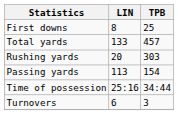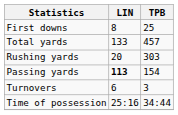(119, 72) normal -> (119, 72) bold
rows swapped: (32, 102) <-> (57, 87)
